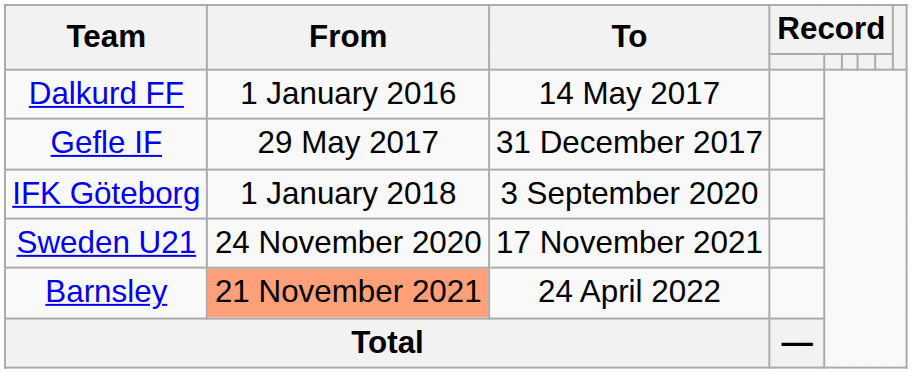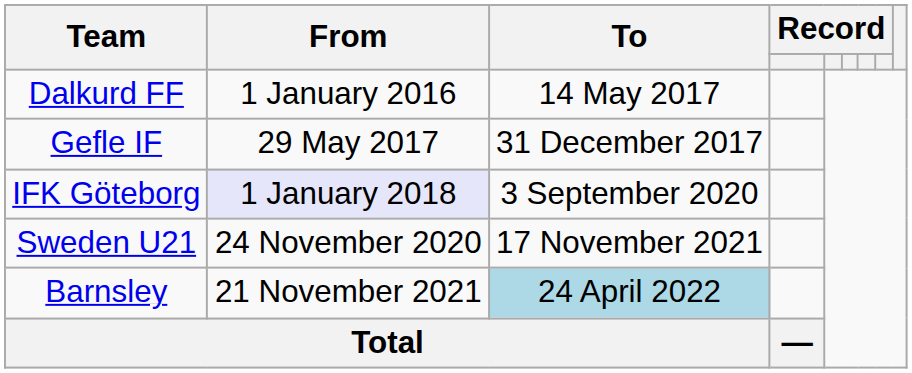(348, 193) no background -> (348, 193) lavender background
(348, 292) lightsalmon background -> (348, 292) no background
(629, 292) no background -> (629, 292) lightblue background
